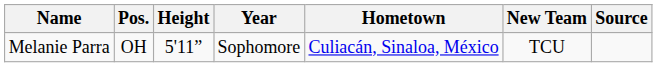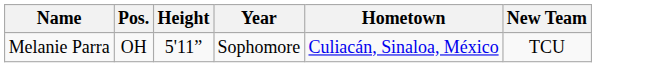- column: (621, 18)
